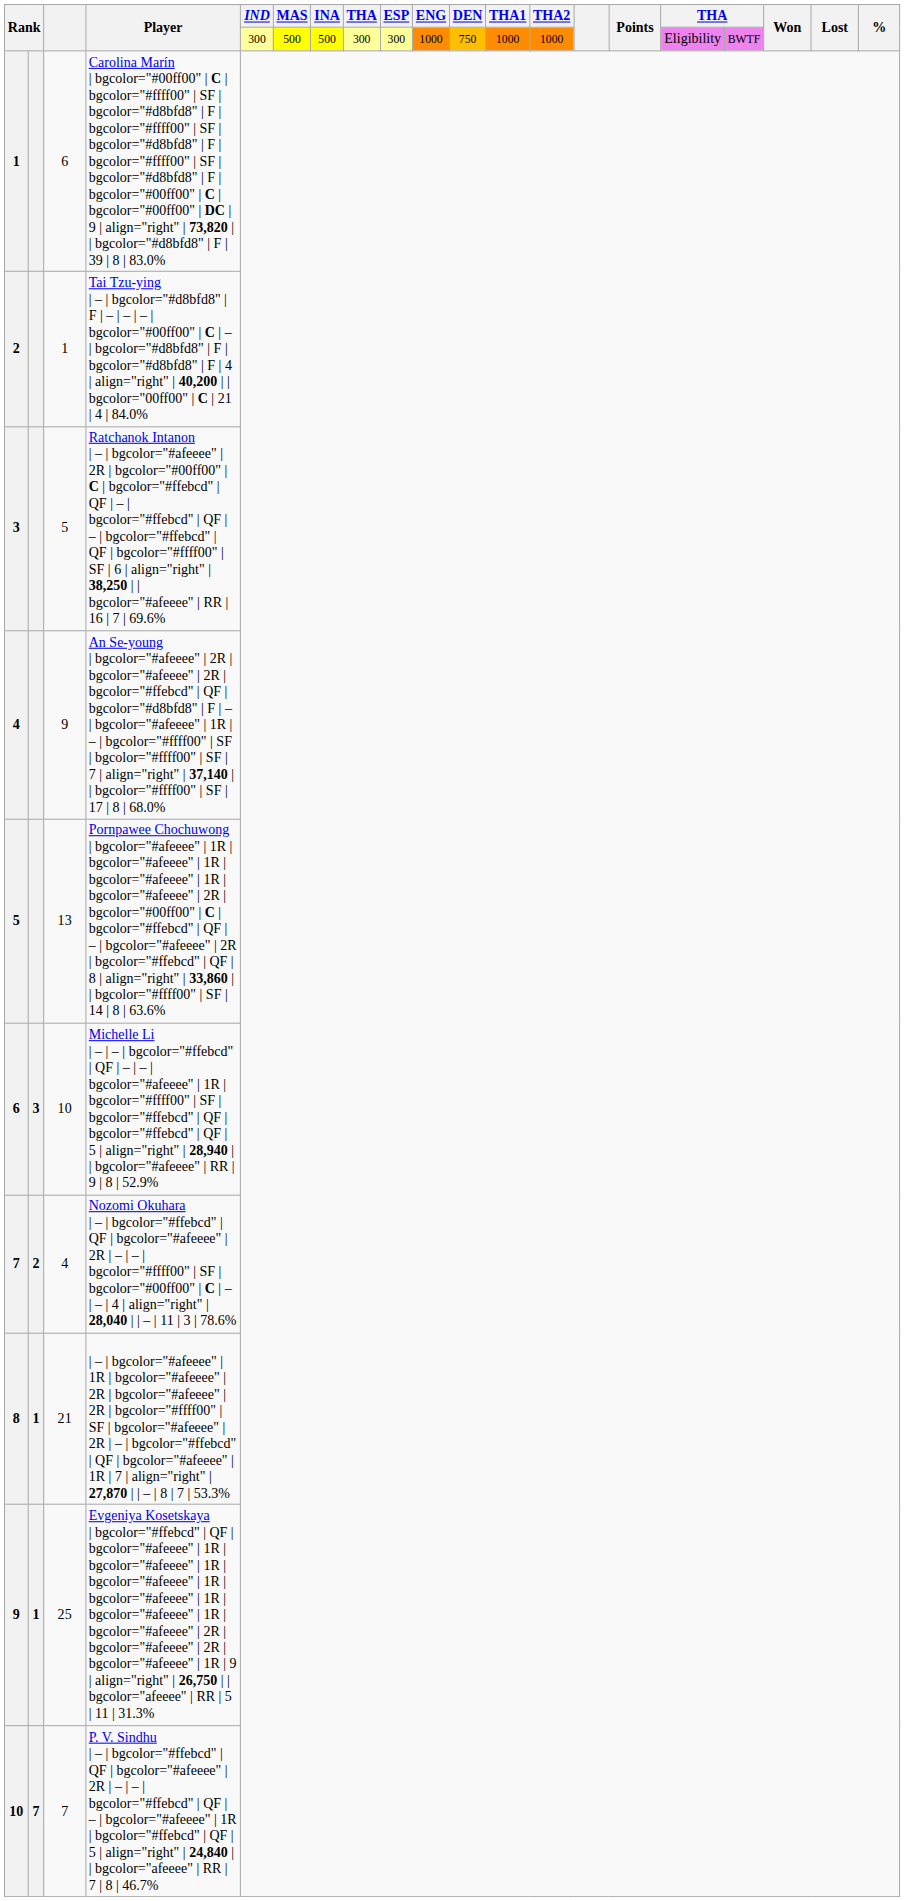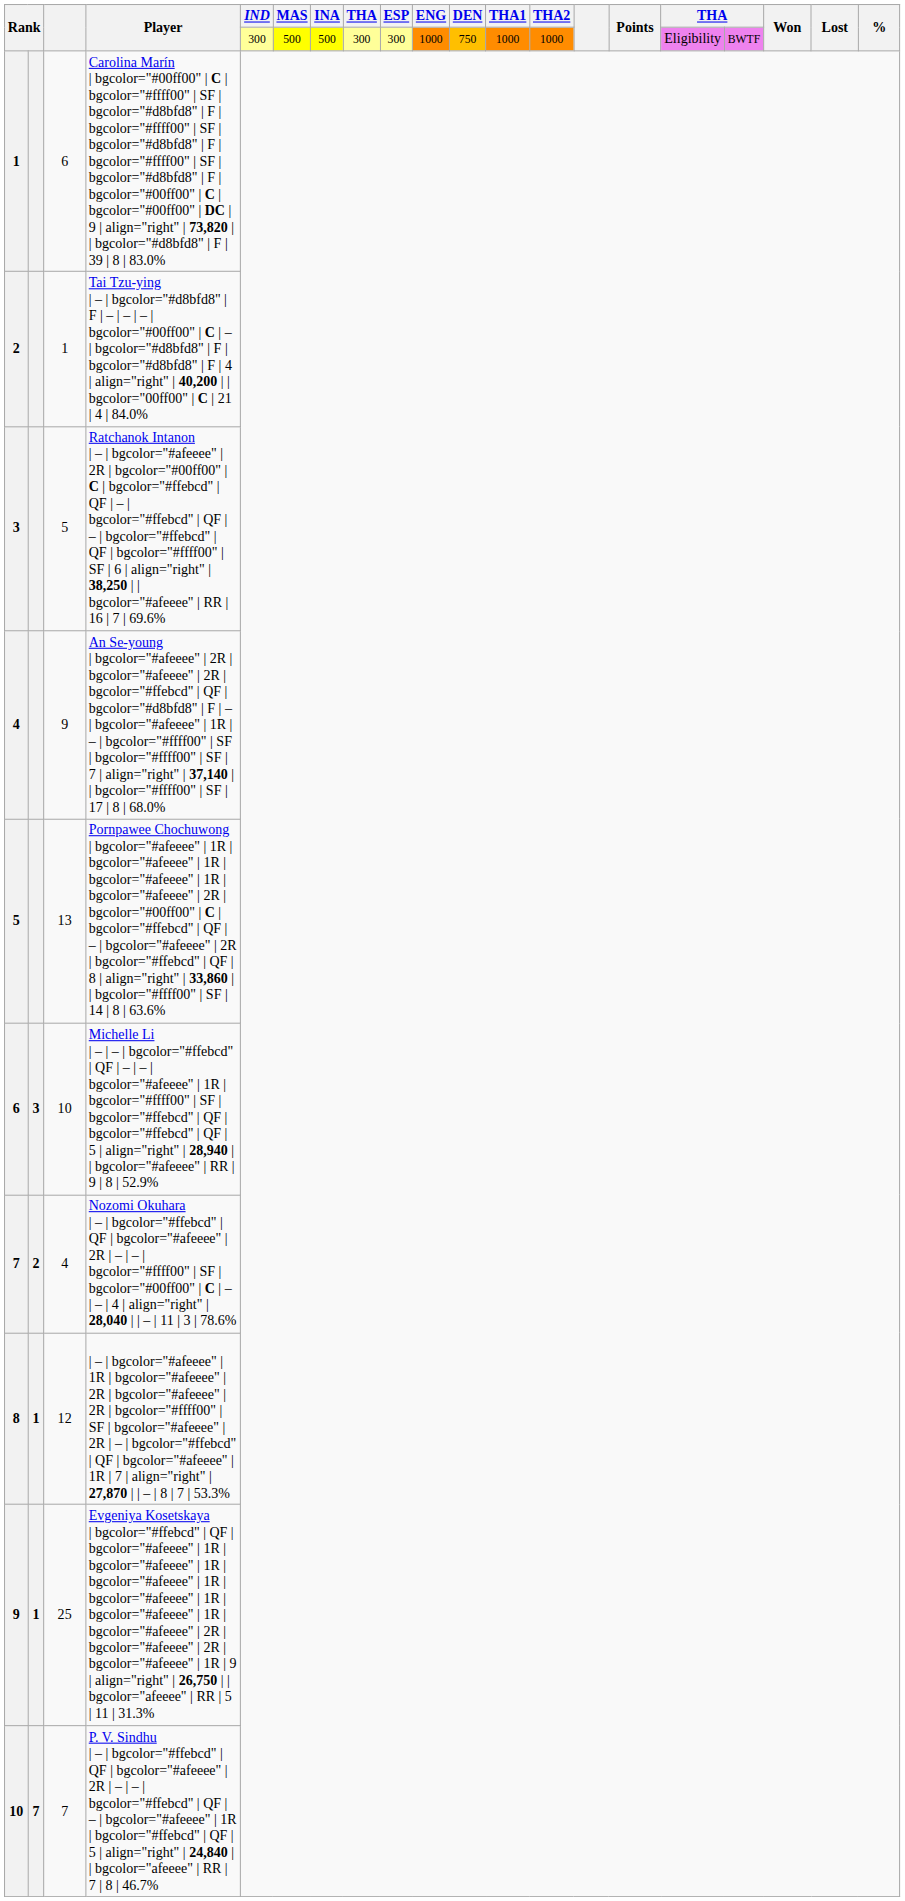(65, 1418) 21 -> (65, 1418) 12
